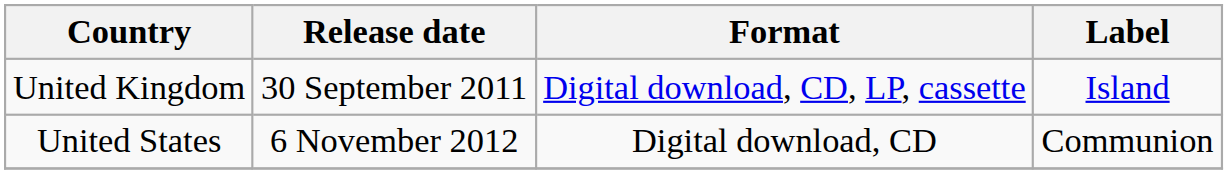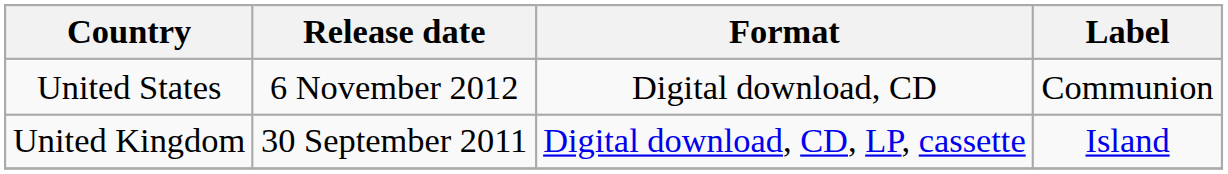rows swapped: (129, 86) <-> (129, 140)
